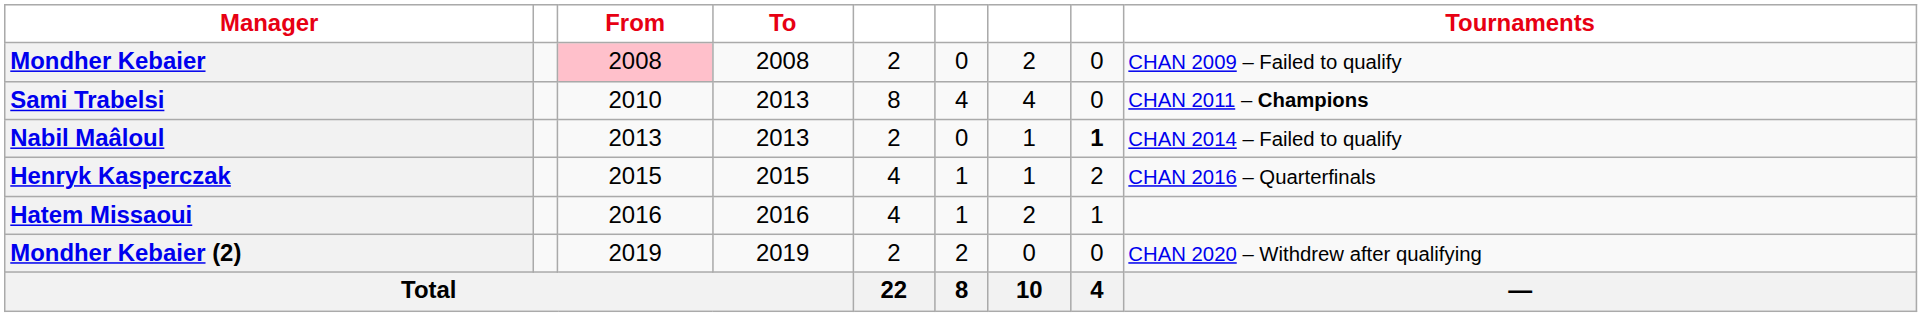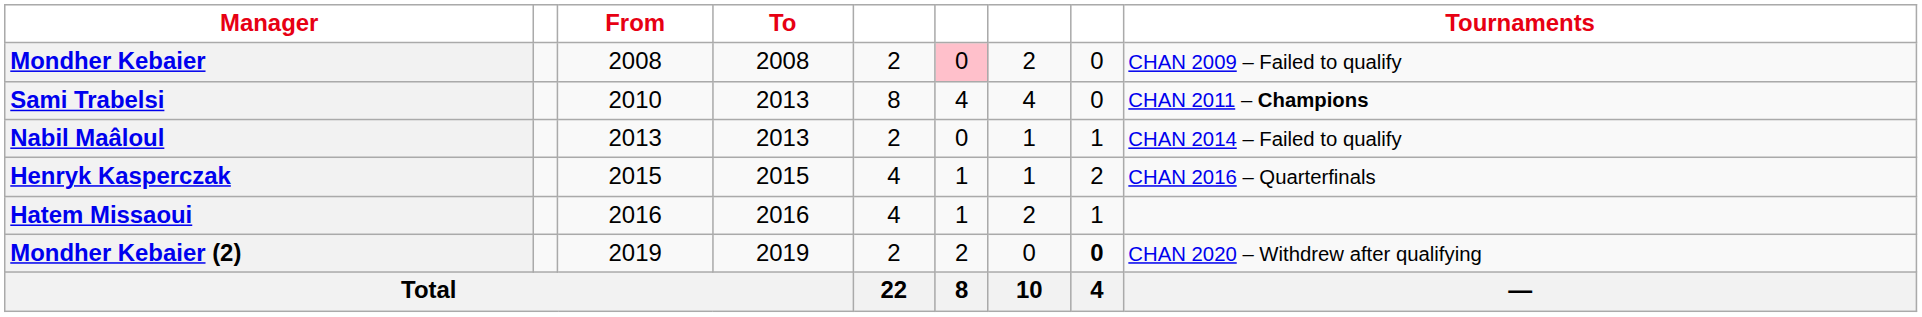(635, 61) pink background -> (635, 61) no background
(962, 61) no background -> (962, 61) pink background
(1097, 138) bold -> (1097, 138) normal
(1097, 252) normal -> (1097, 252) bold
